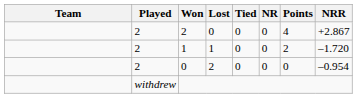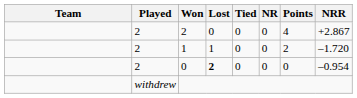(211, 66) normal -> (211, 66) bold
